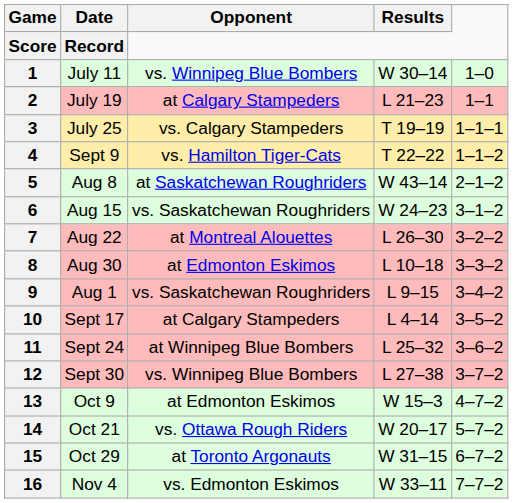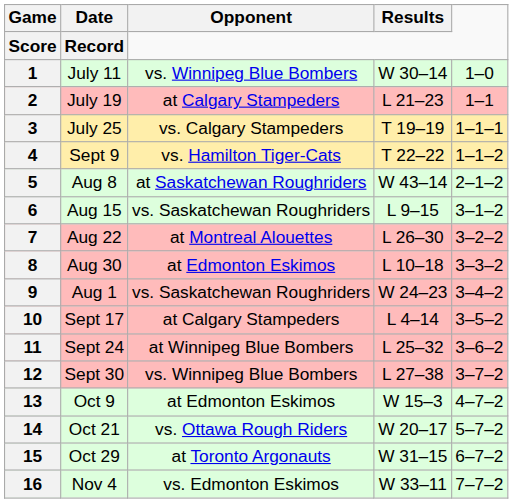(413, 210) W 24–23 -> (413, 210) L 9–15
(413, 292) L 9–15 -> (413, 292) W 24–23
